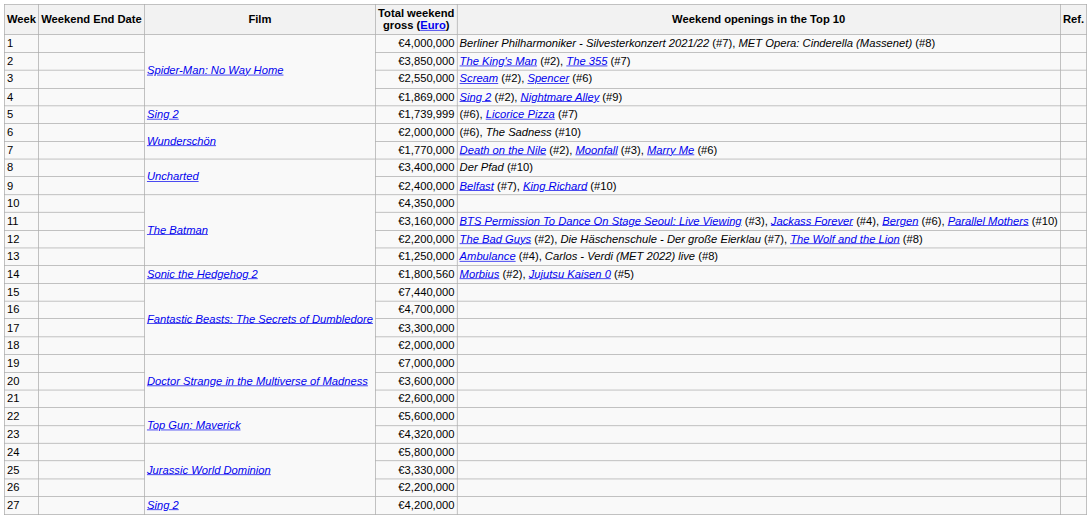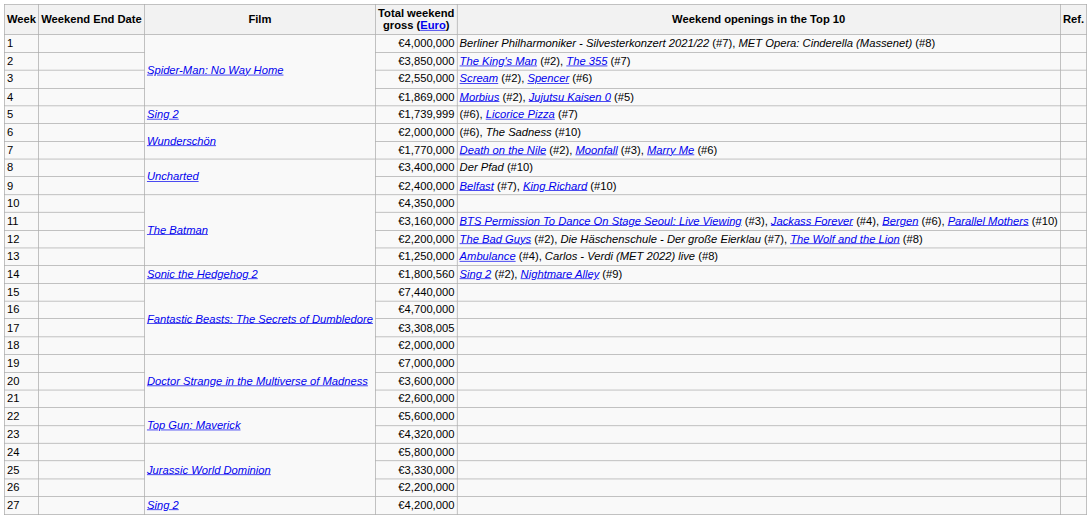(541, 97) Sing 2 (#2), Nightmare Alley (#9) -> (547, 97) Morbius (#2), Jujutsu Kaisen 0 (#5)
(547, 274) Morbius (#2), Jujutsu Kaisen 0 (#5) -> (541, 274) Sing 2 (#2), Nightmare Alley (#9)
(426, 327) €3,300,000 -> (426, 327) €3,308,005
